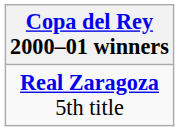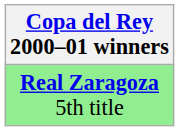(89, 94) no background -> (89, 94) lightgreen background
